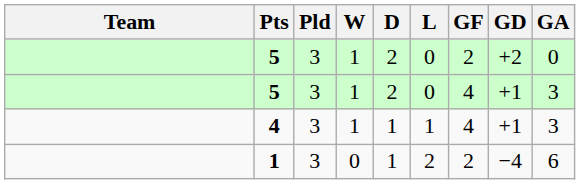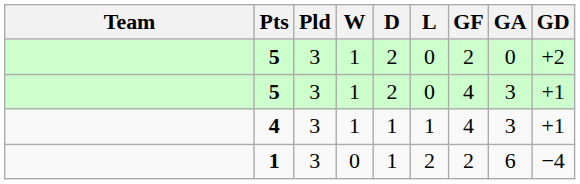columns swapped: (553, 21) <-> (510, 21)
